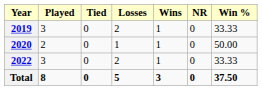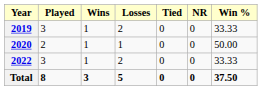columns swapped: (170, 12) <-> (96, 12)
